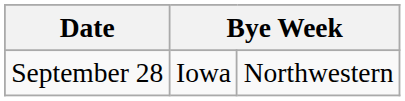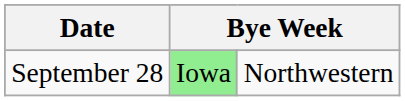(203, 72) no background -> (203, 72) lightgreen background
